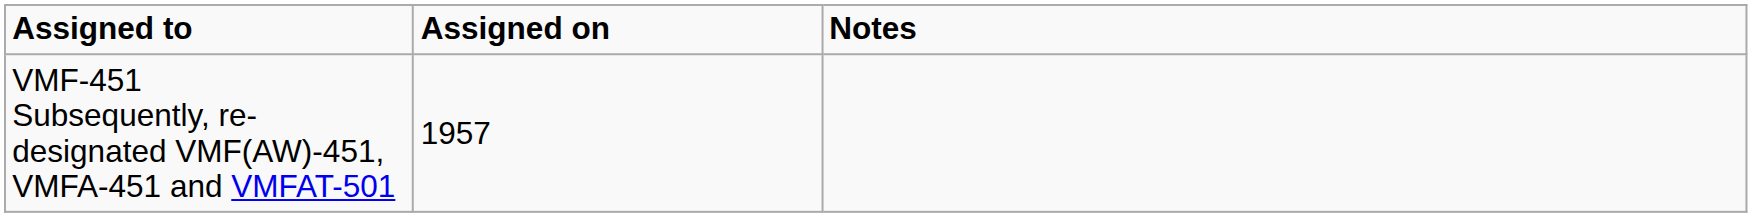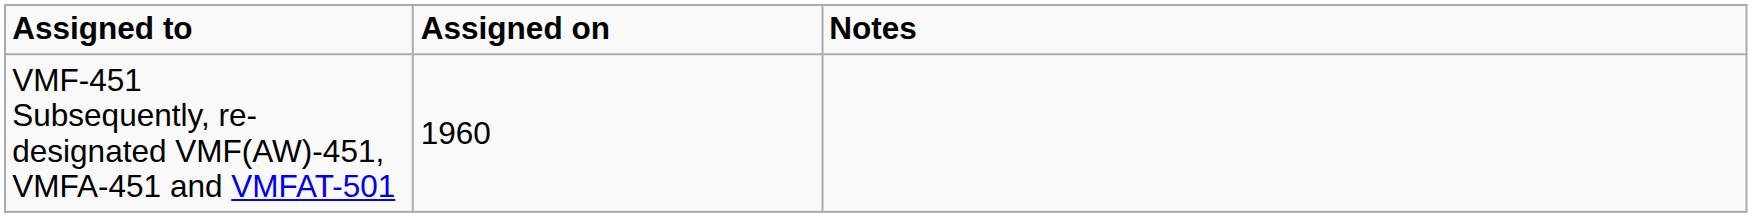(456, 132) 1957 -> (456, 132) 1960
